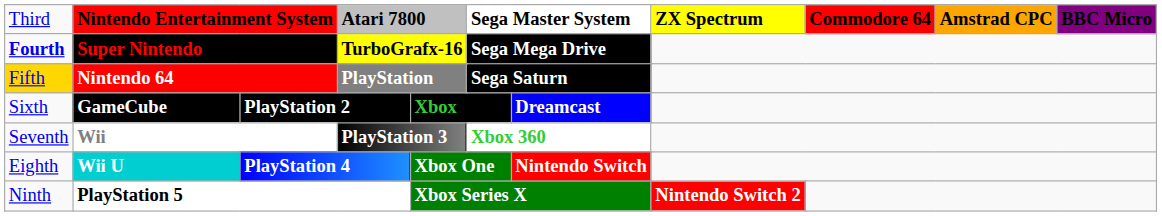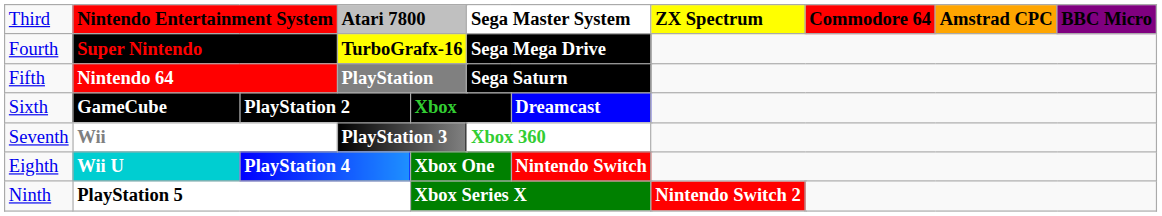(37, 48) bold -> (34, 48) normal
(27, 78) gold background -> (27, 78) no background
